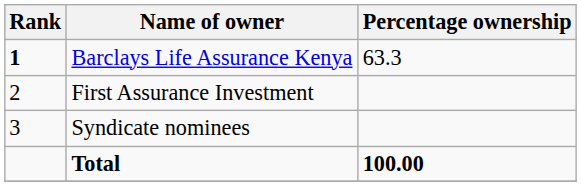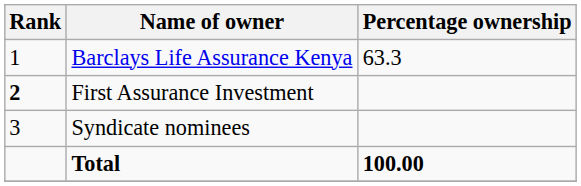(15, 57) bold -> (15, 57) normal
(15, 92) normal -> (15, 92) bold
